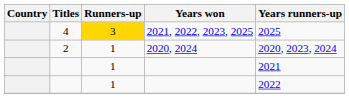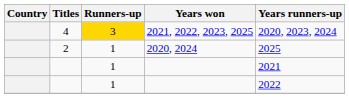(269, 31) 2025 -> (297, 31) 2020, 2023, 2024
(297, 48) 2020, 2023, 2024 -> (269, 48) 2025
